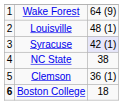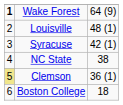(9, 12) normal -> (9, 12) bold
(103, 44) lavender background -> (103, 44) no background
(9, 76) no background -> (9, 76) khaki background
(9, 92) bold -> (9, 92) normal
